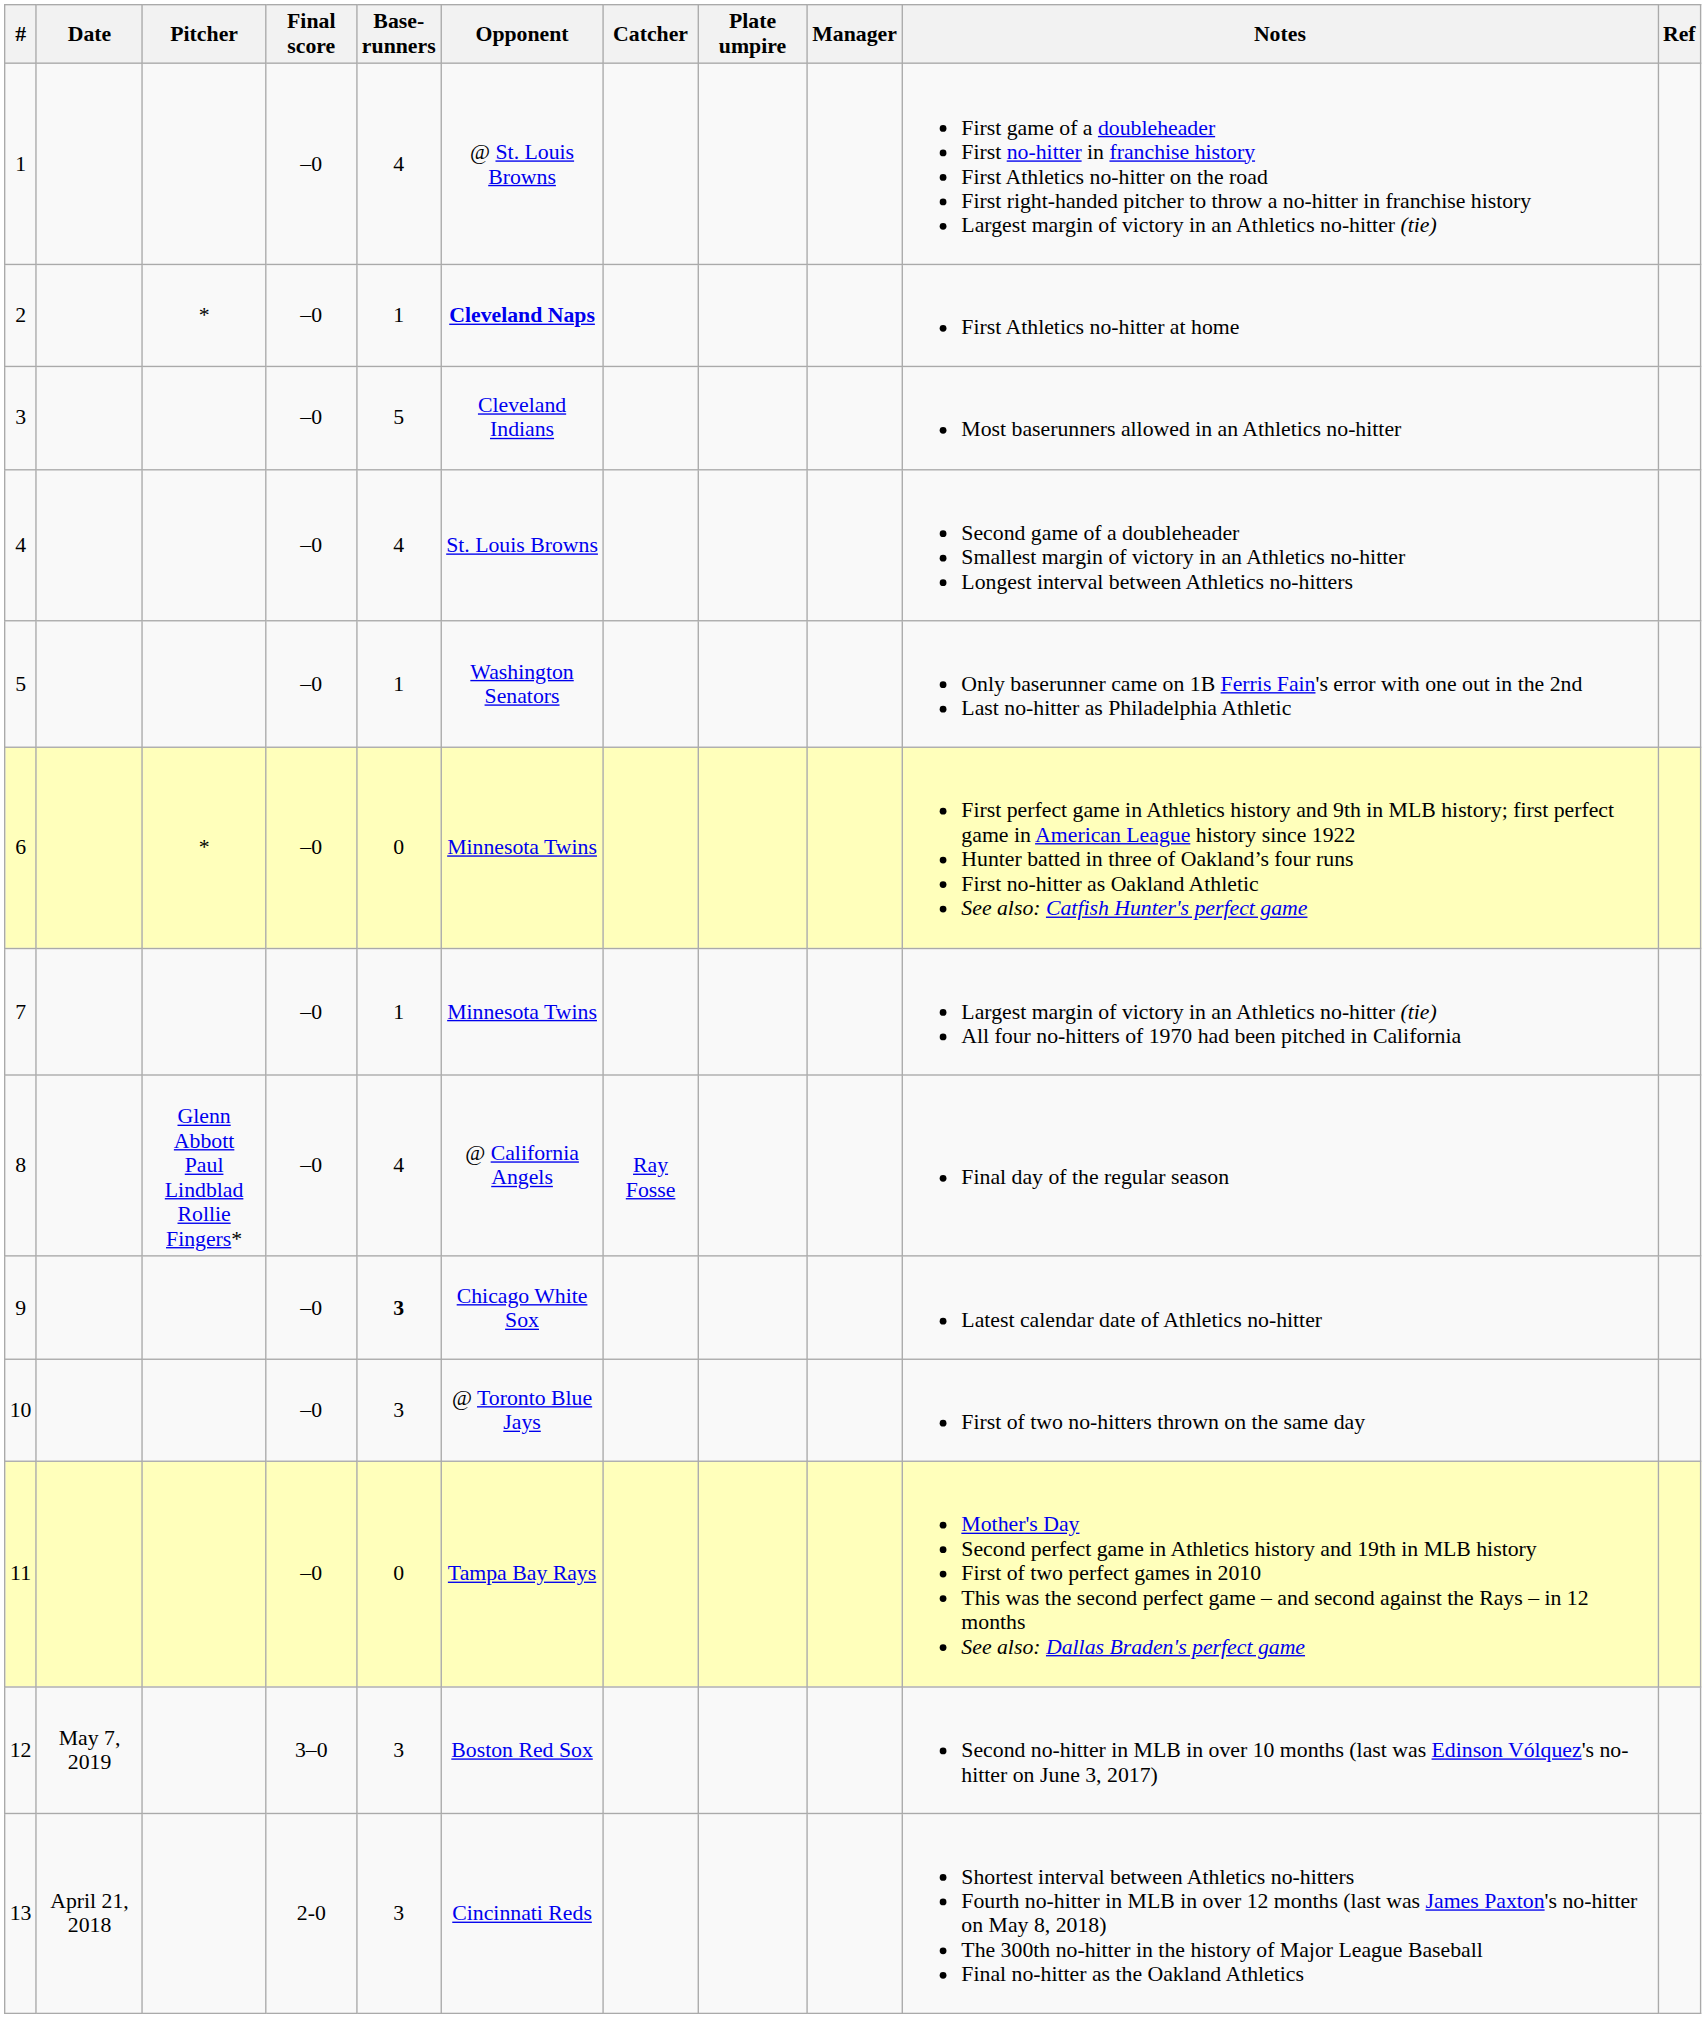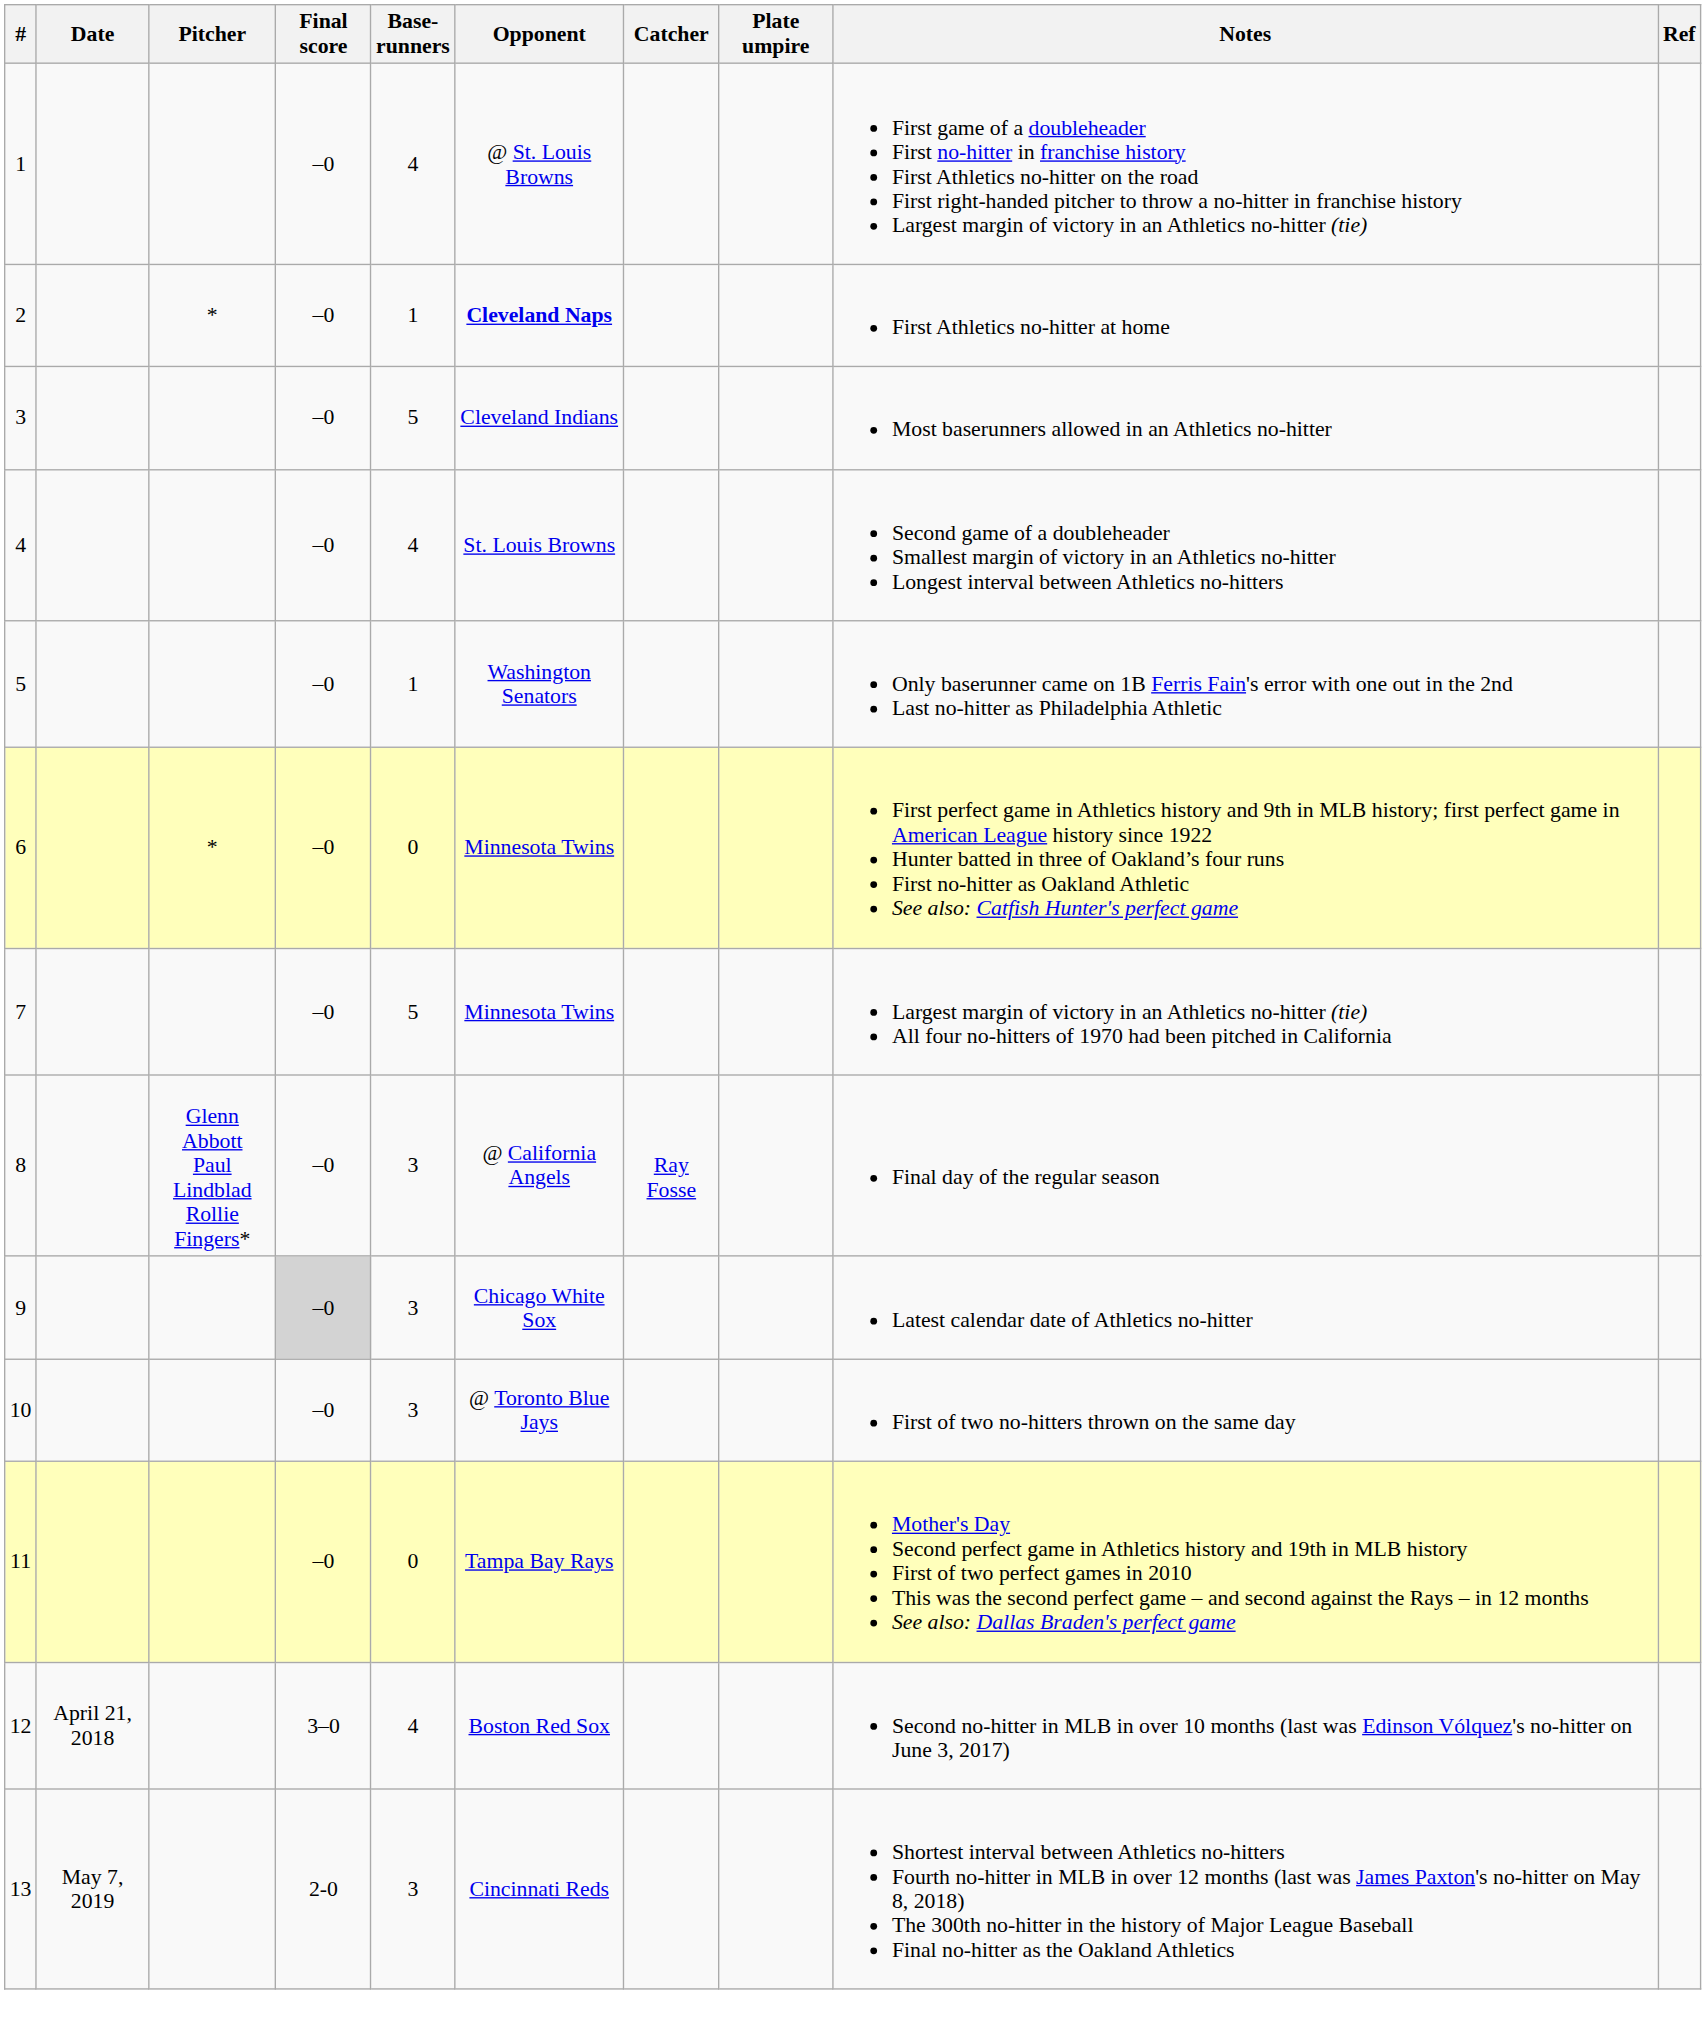- column: (855, 33)
(399, 1011) 1 -> (413, 1011) 5
(399, 1165) 4 -> (413, 1165) 3
(311, 1307) no background -> (323, 1307) lightgrey background
(399, 1307) bold -> (413, 1307) normal
(89, 1749) May 7, 2019 -> (93, 1725) April 21, 2018
(399, 1749) 3 -> (413, 1725) 4
(90, 1913) April 21, 2018 -> (93, 1888) May 7, 2019
